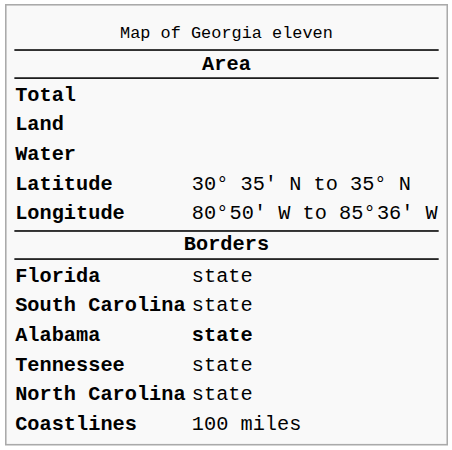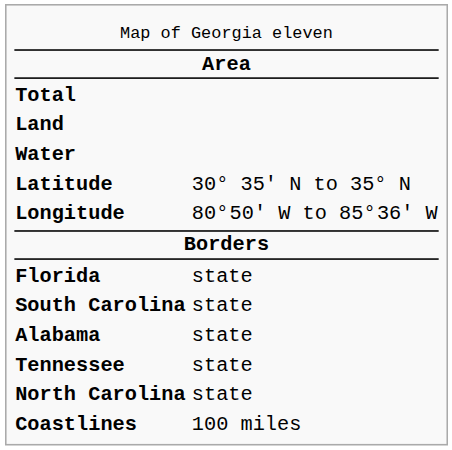(222, 335) bold -> (222, 335) normal
